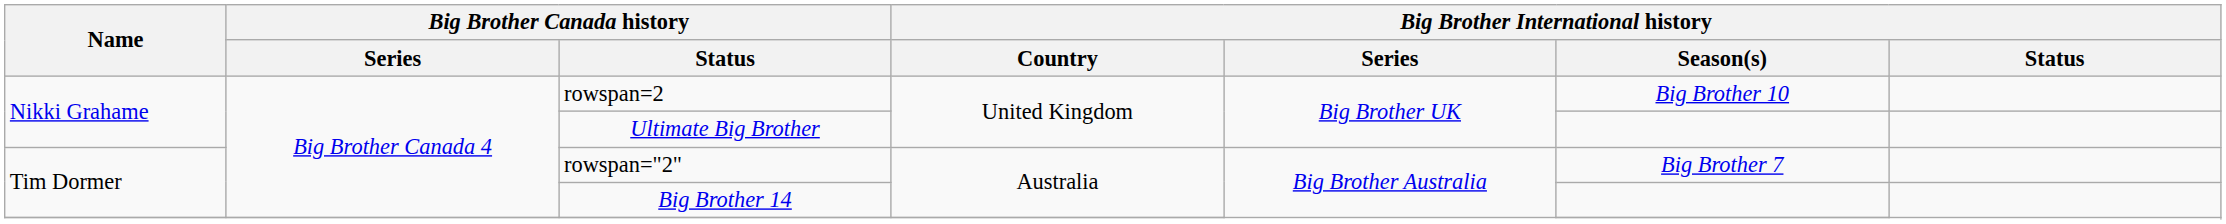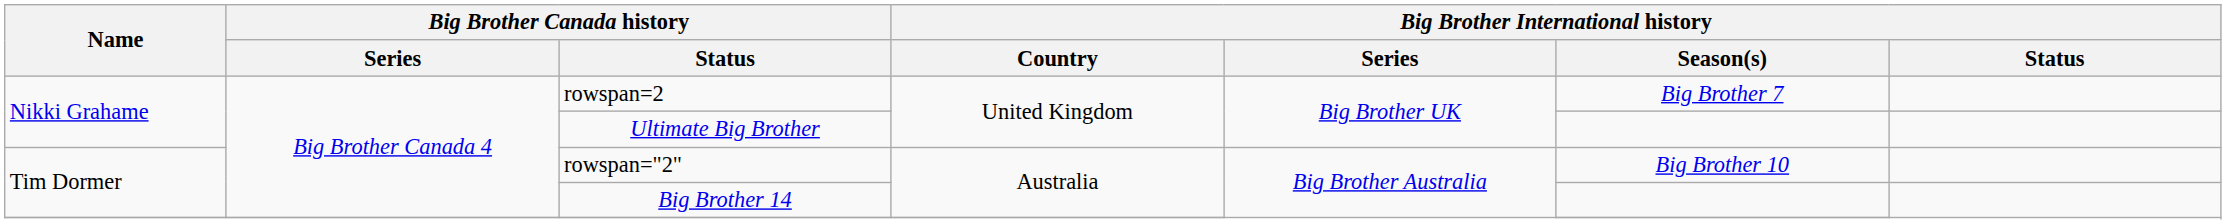(1722, 93) Big Brother 10 -> (1722, 93) Big Brother 7
(1722, 164) Big Brother 7 -> (1722, 164) Big Brother 10
